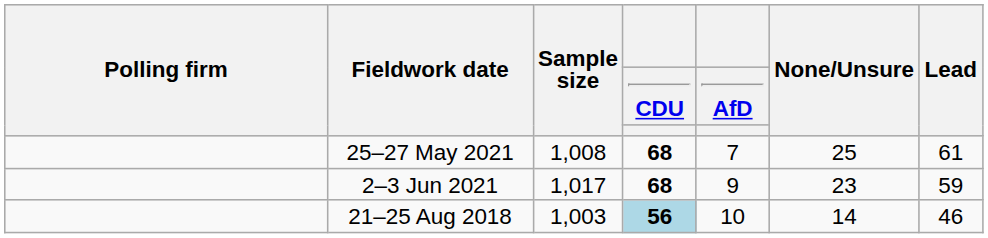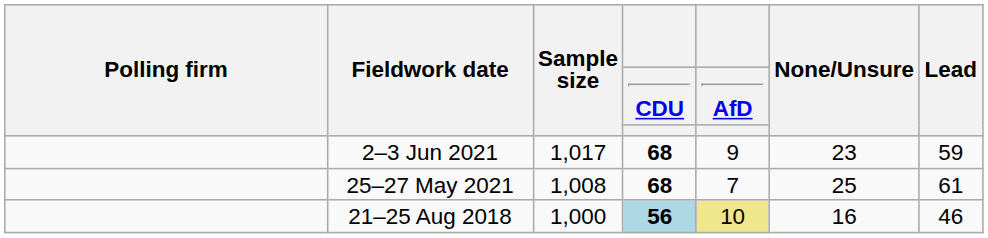rows swapped: (430, 185) <-> (430, 152)
(578, 217) 1,003 -> (578, 217) 1,000
(733, 217) no background -> (733, 217) khaki background
(844, 217) 14 -> (844, 217) 16
